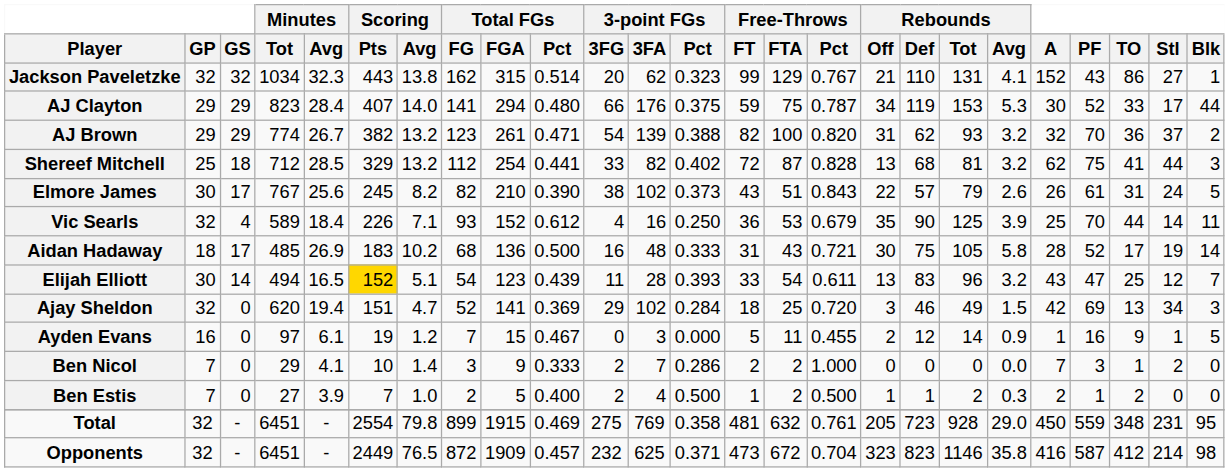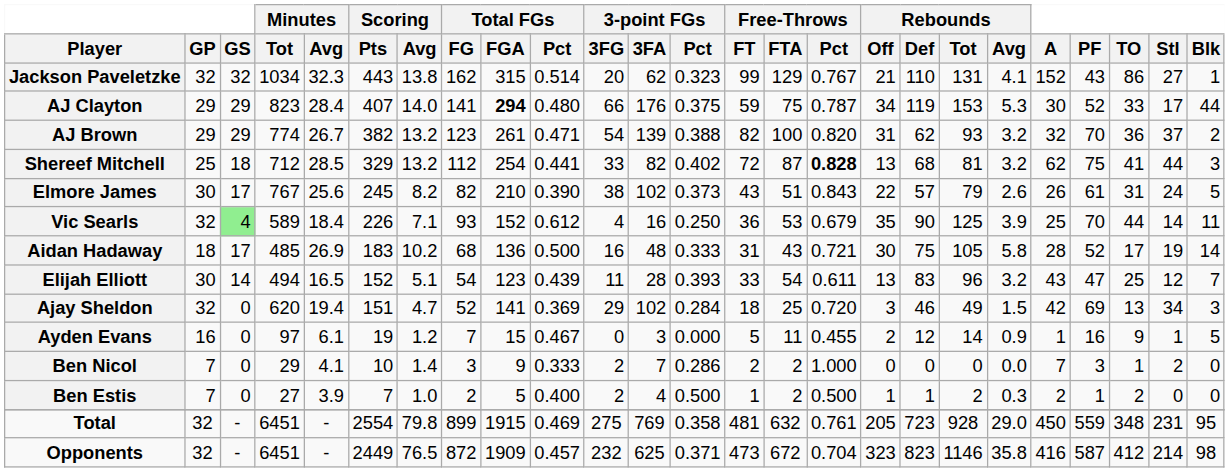(510, 106) normal -> (510, 106) bold
(834, 164) normal -> (834, 164) bold
(246, 222) no background -> (246, 222) lightgreen background
(378, 280) gold background -> (378, 280) no background
